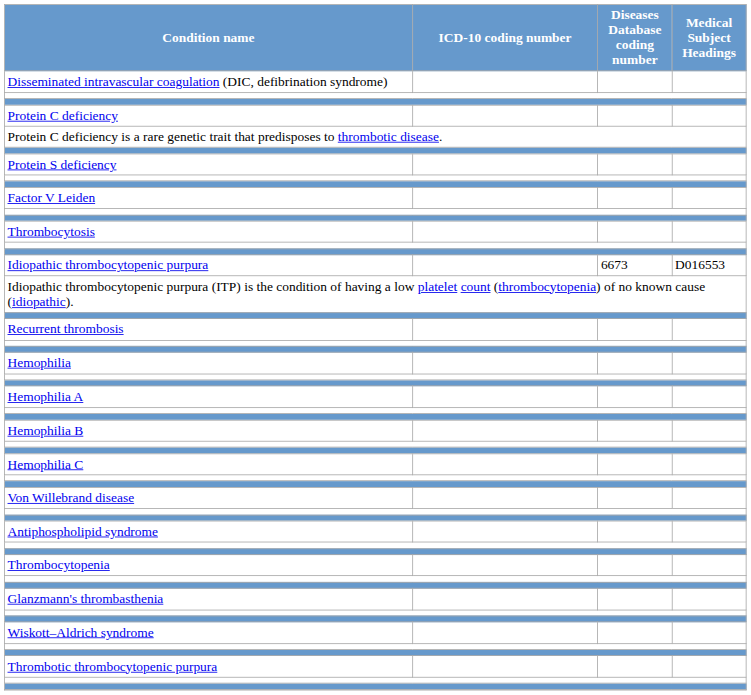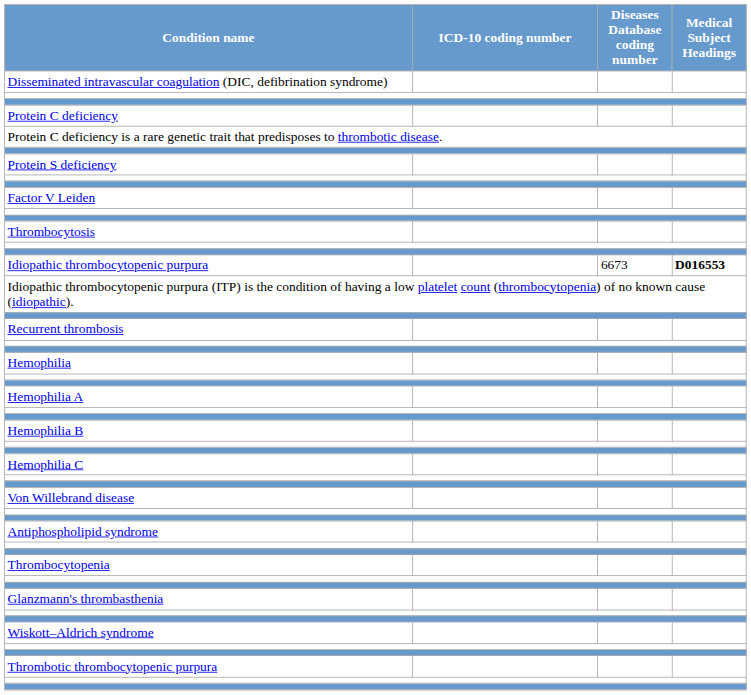(700, 265) normal -> (700, 265) bold
